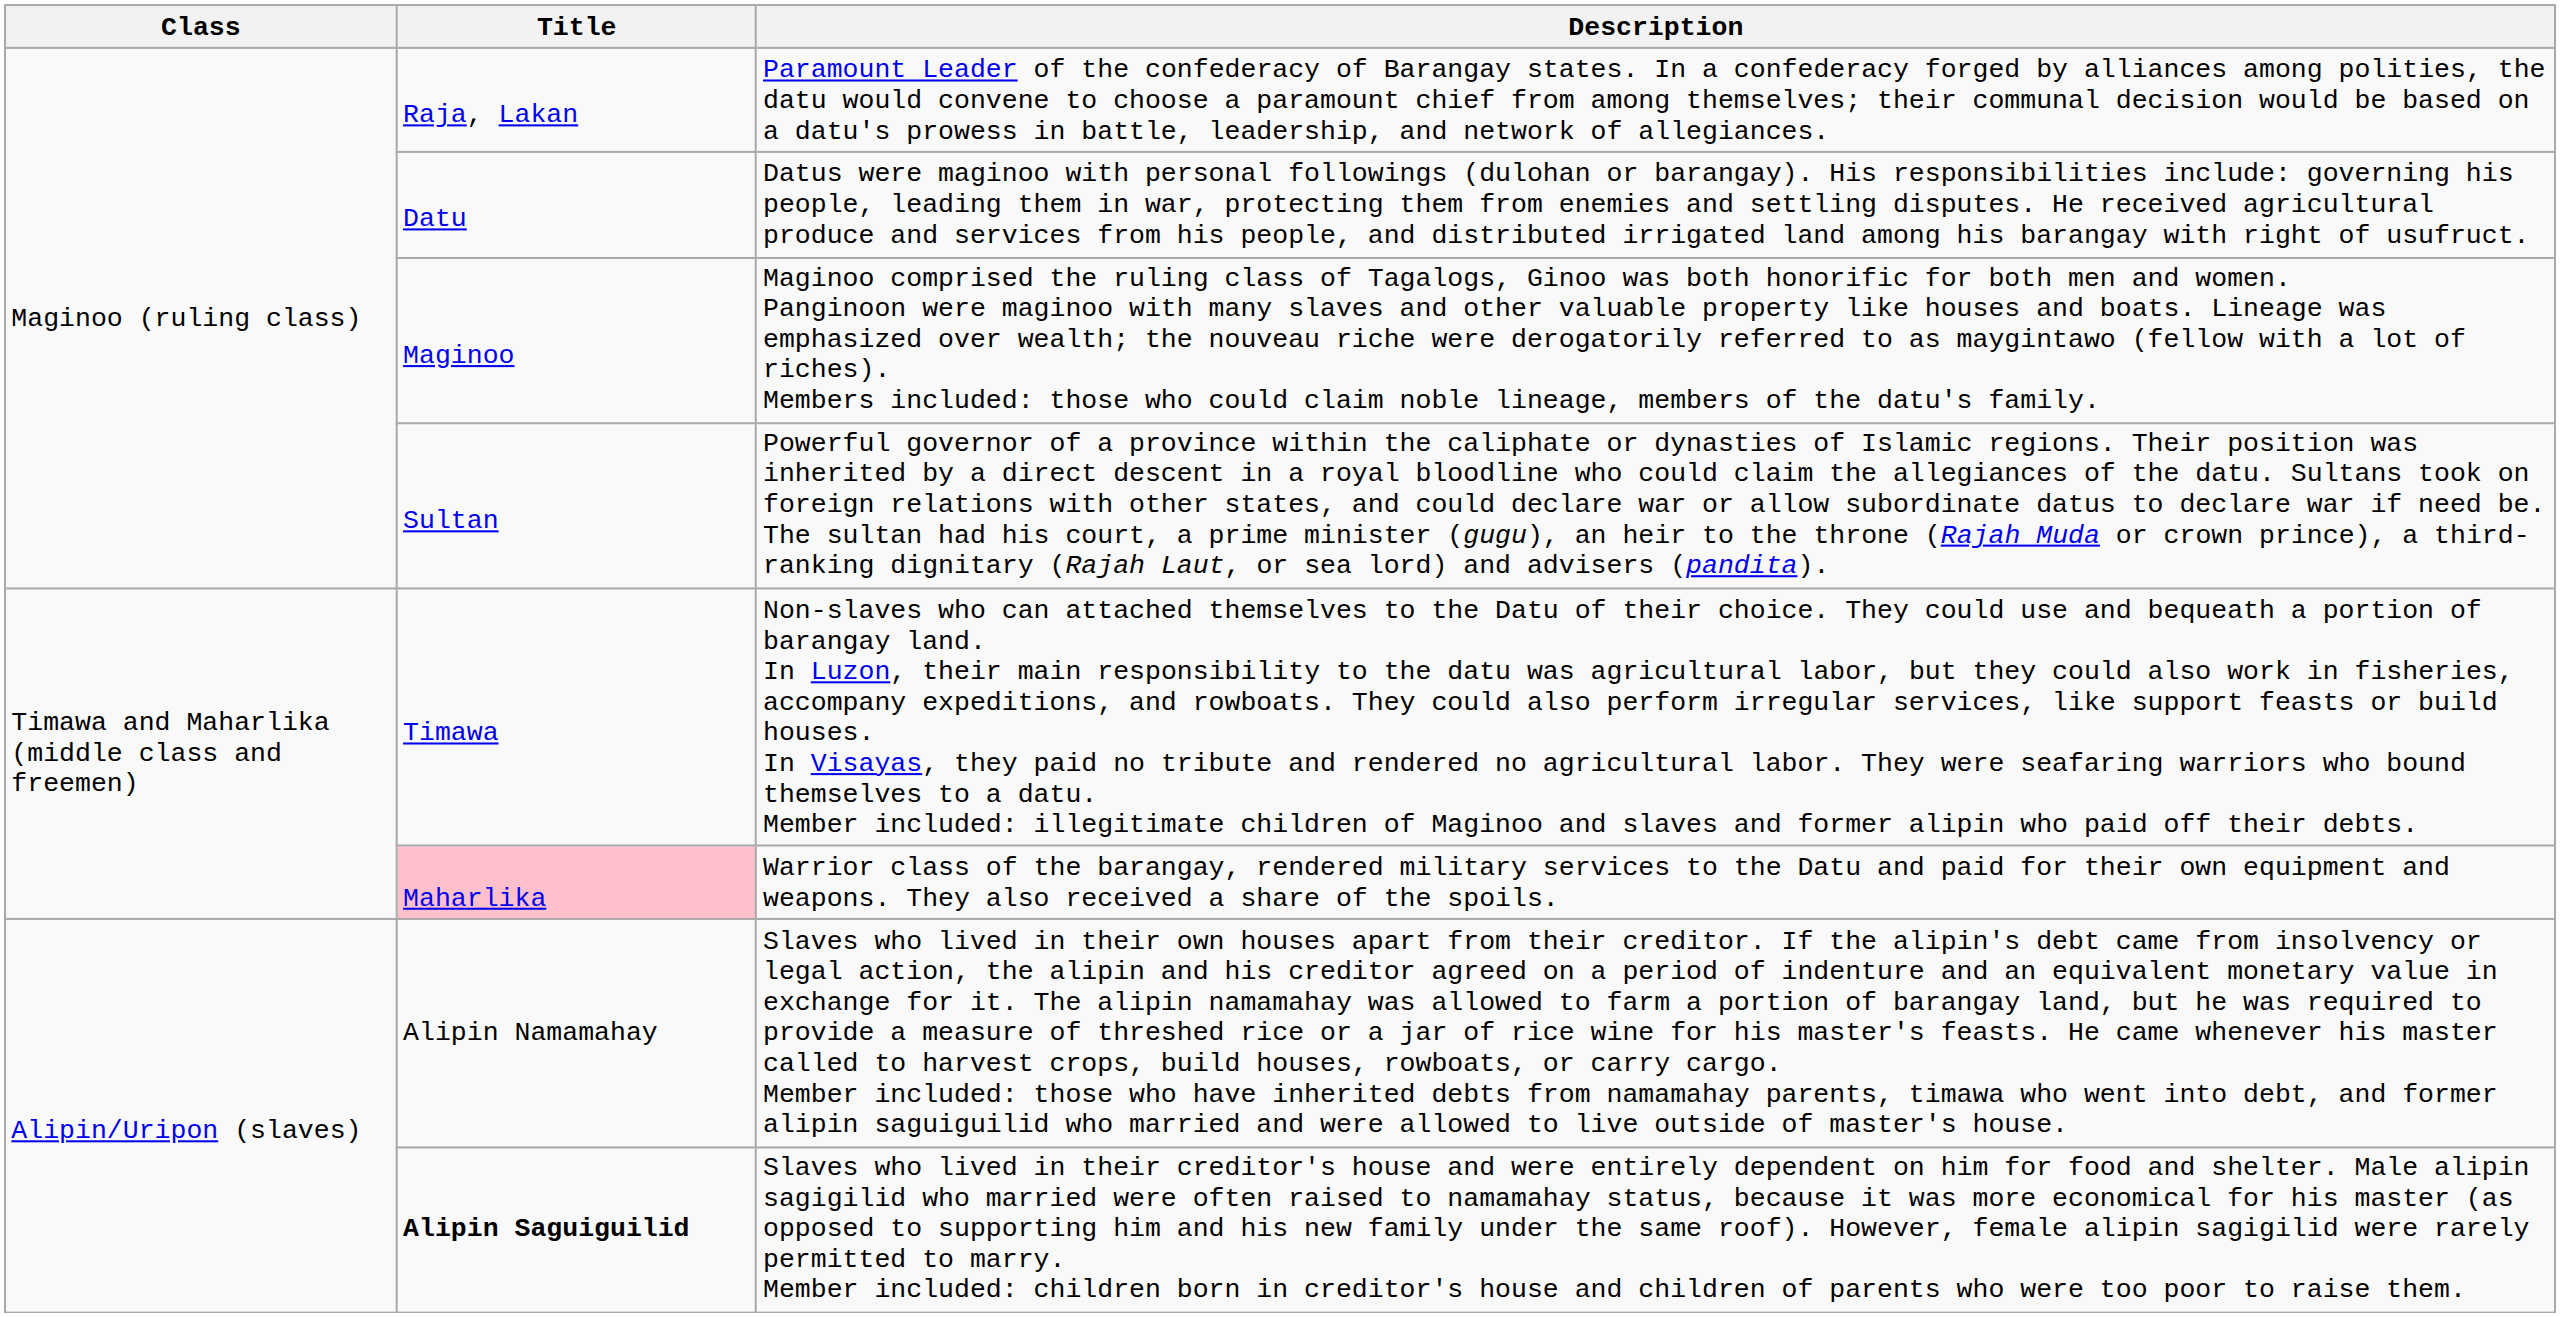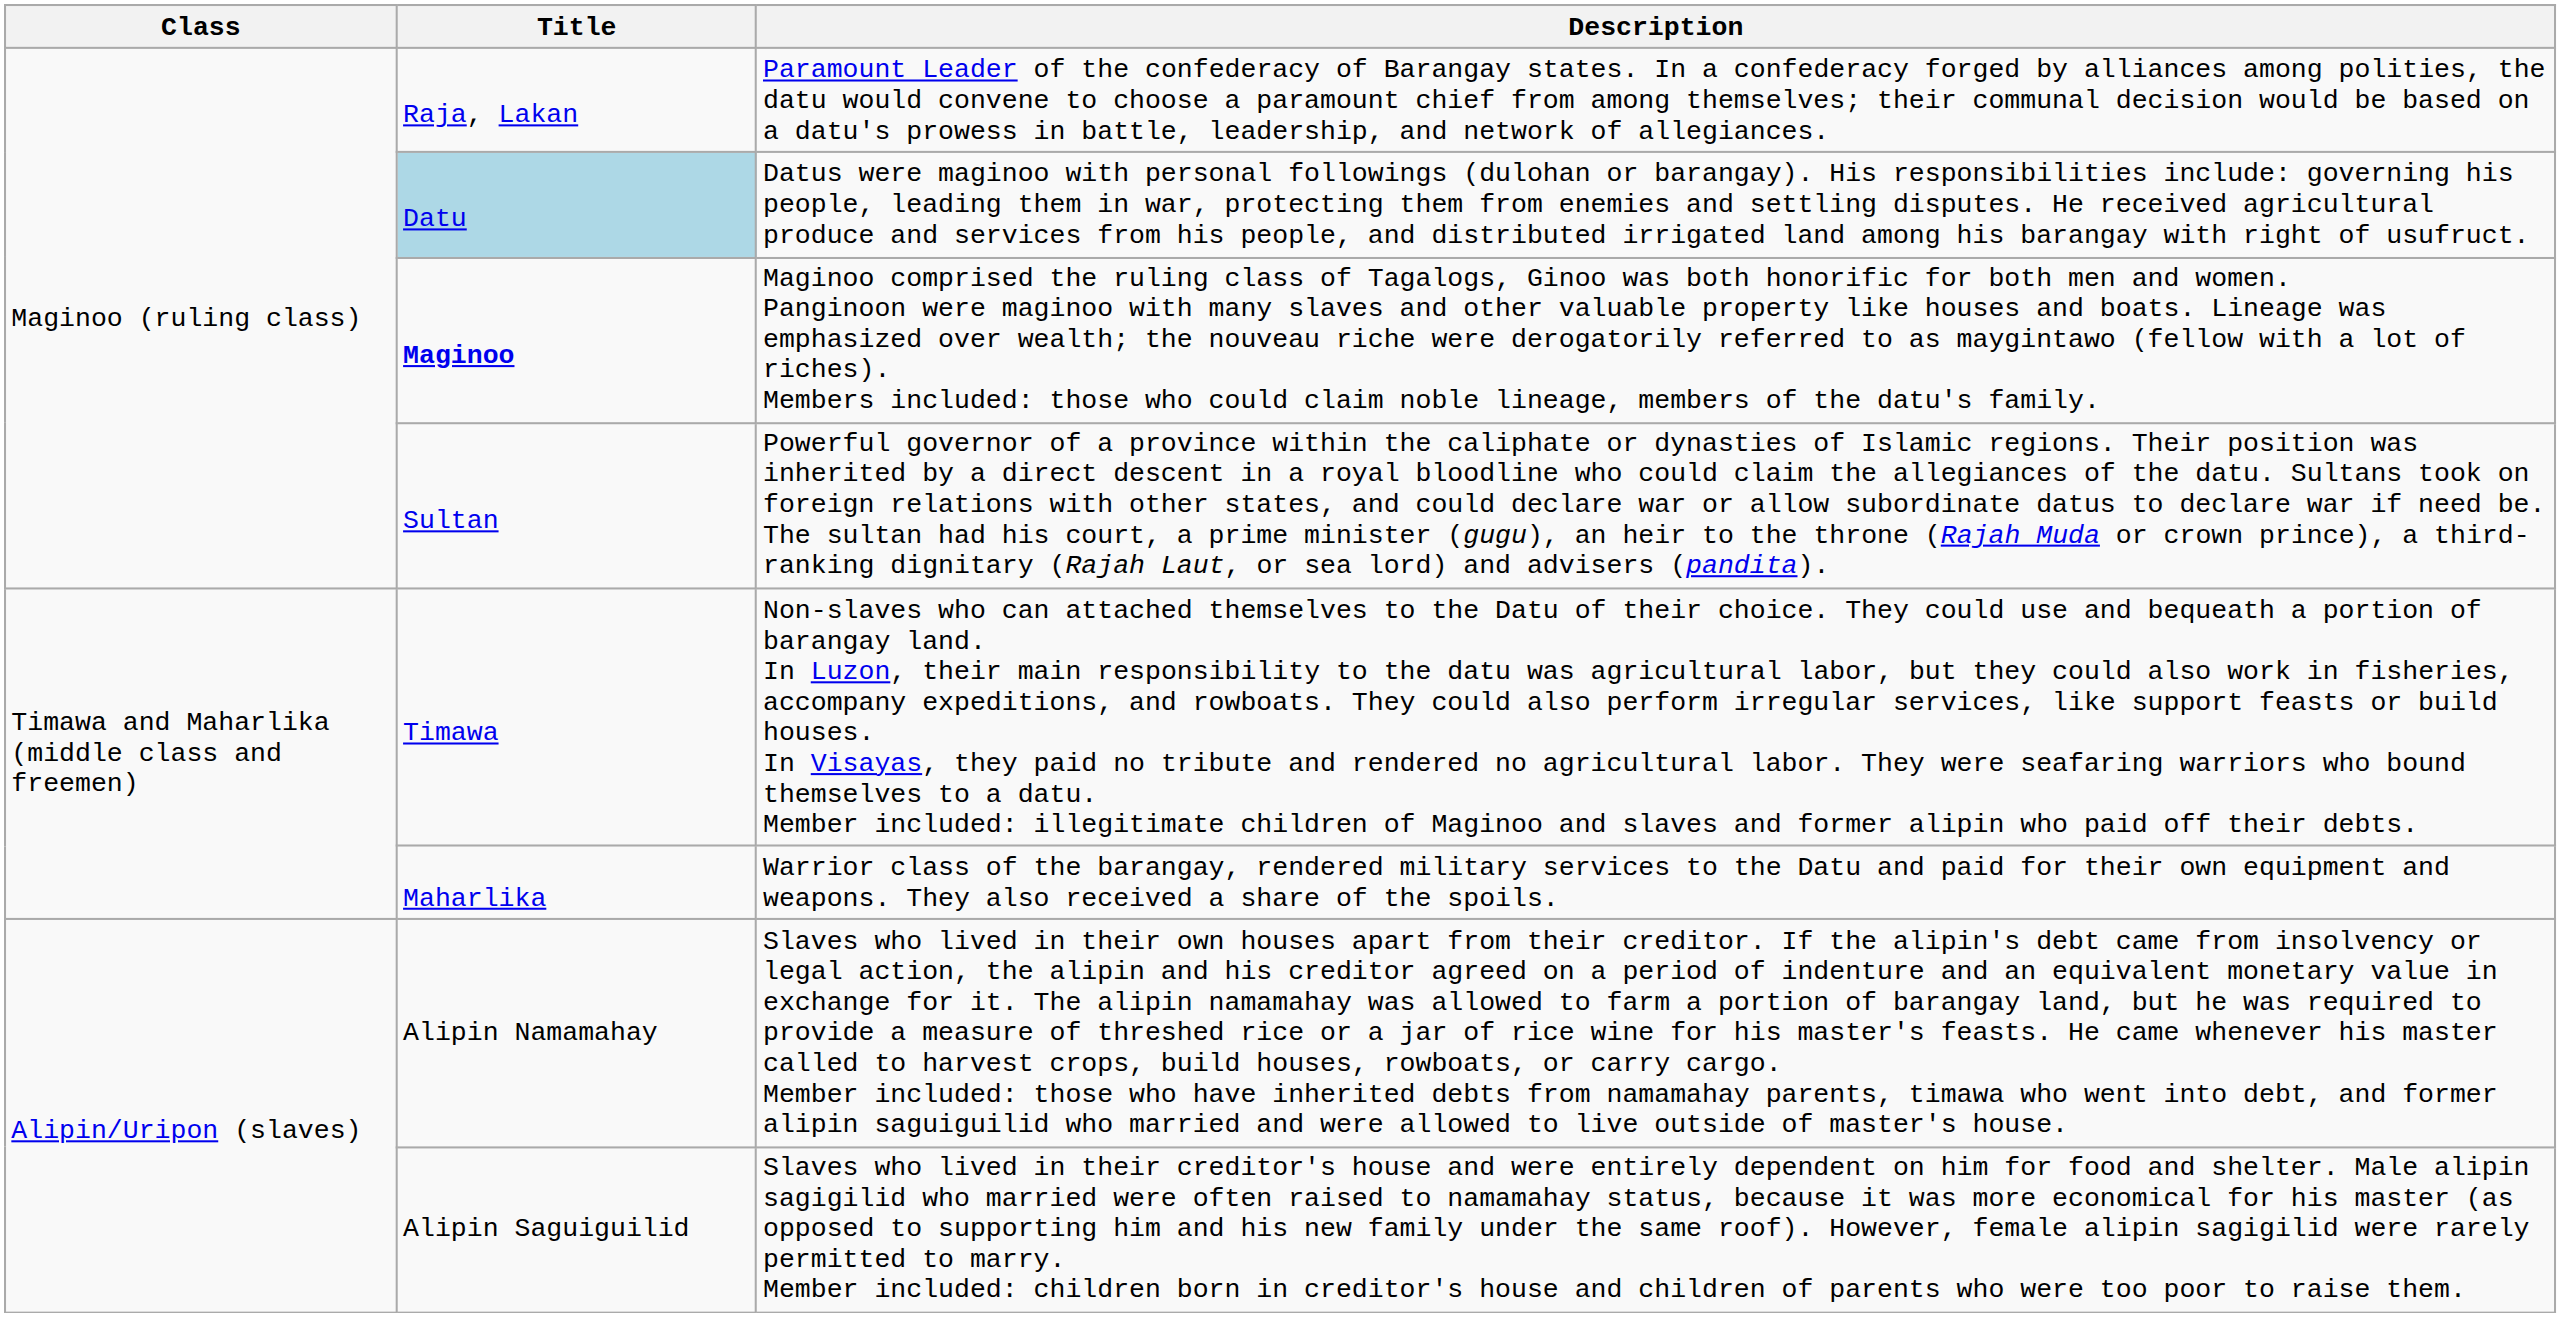(435, 220) no background -> (435, 220) lightblue background
(459, 355) normal -> (459, 355) bold
(475, 898) pink background -> (475, 898) no background
(546, 1229) bold -> (546, 1229) normal
